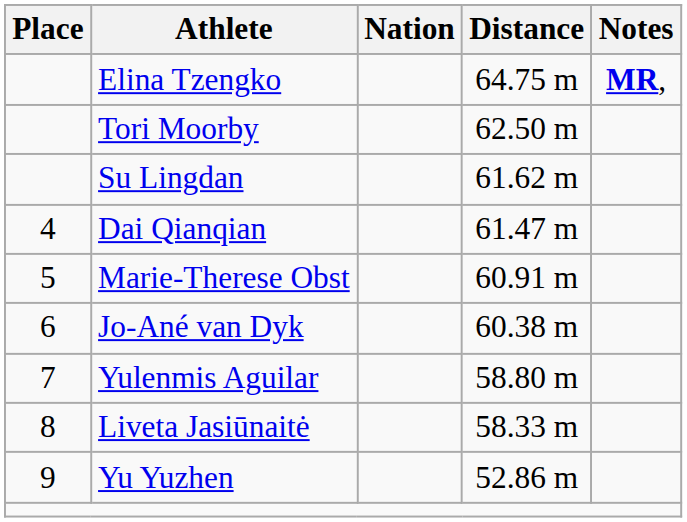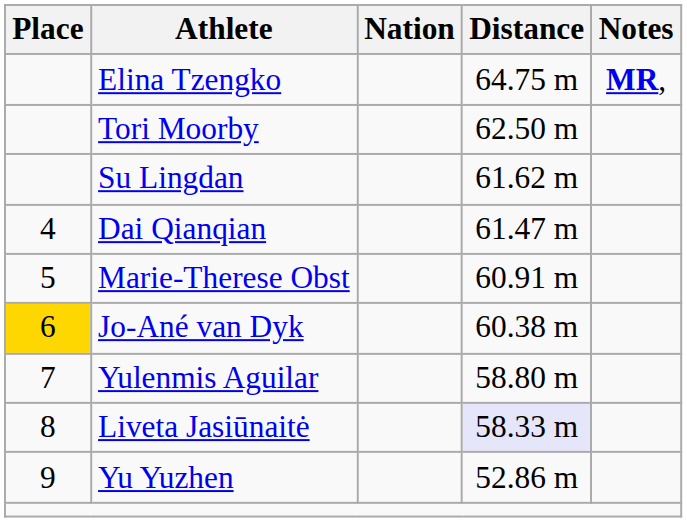(48, 327) no background -> (48, 327) gold background
(527, 427) no background -> (527, 427) lavender background
